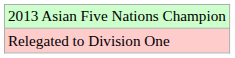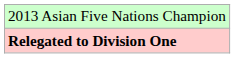(89, 40) normal -> (92, 40) bold
